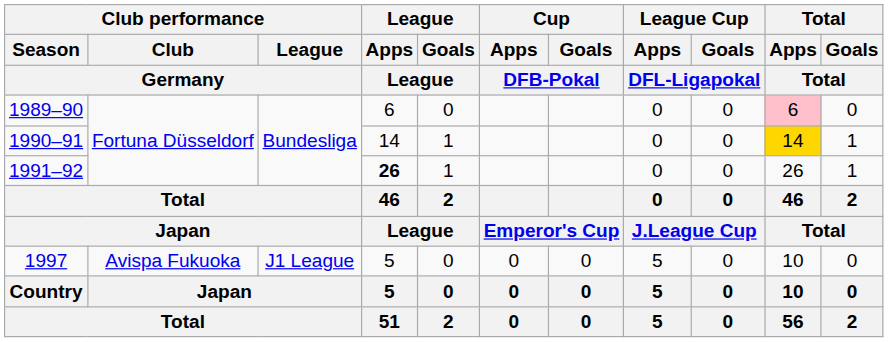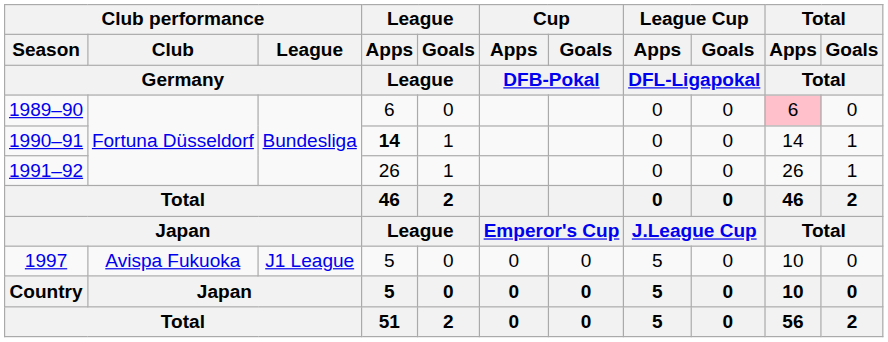(389, 140) normal -> (389, 140) bold
(793, 140) gold background -> (793, 140) no background
(389, 170) bold -> (389, 170) normal
